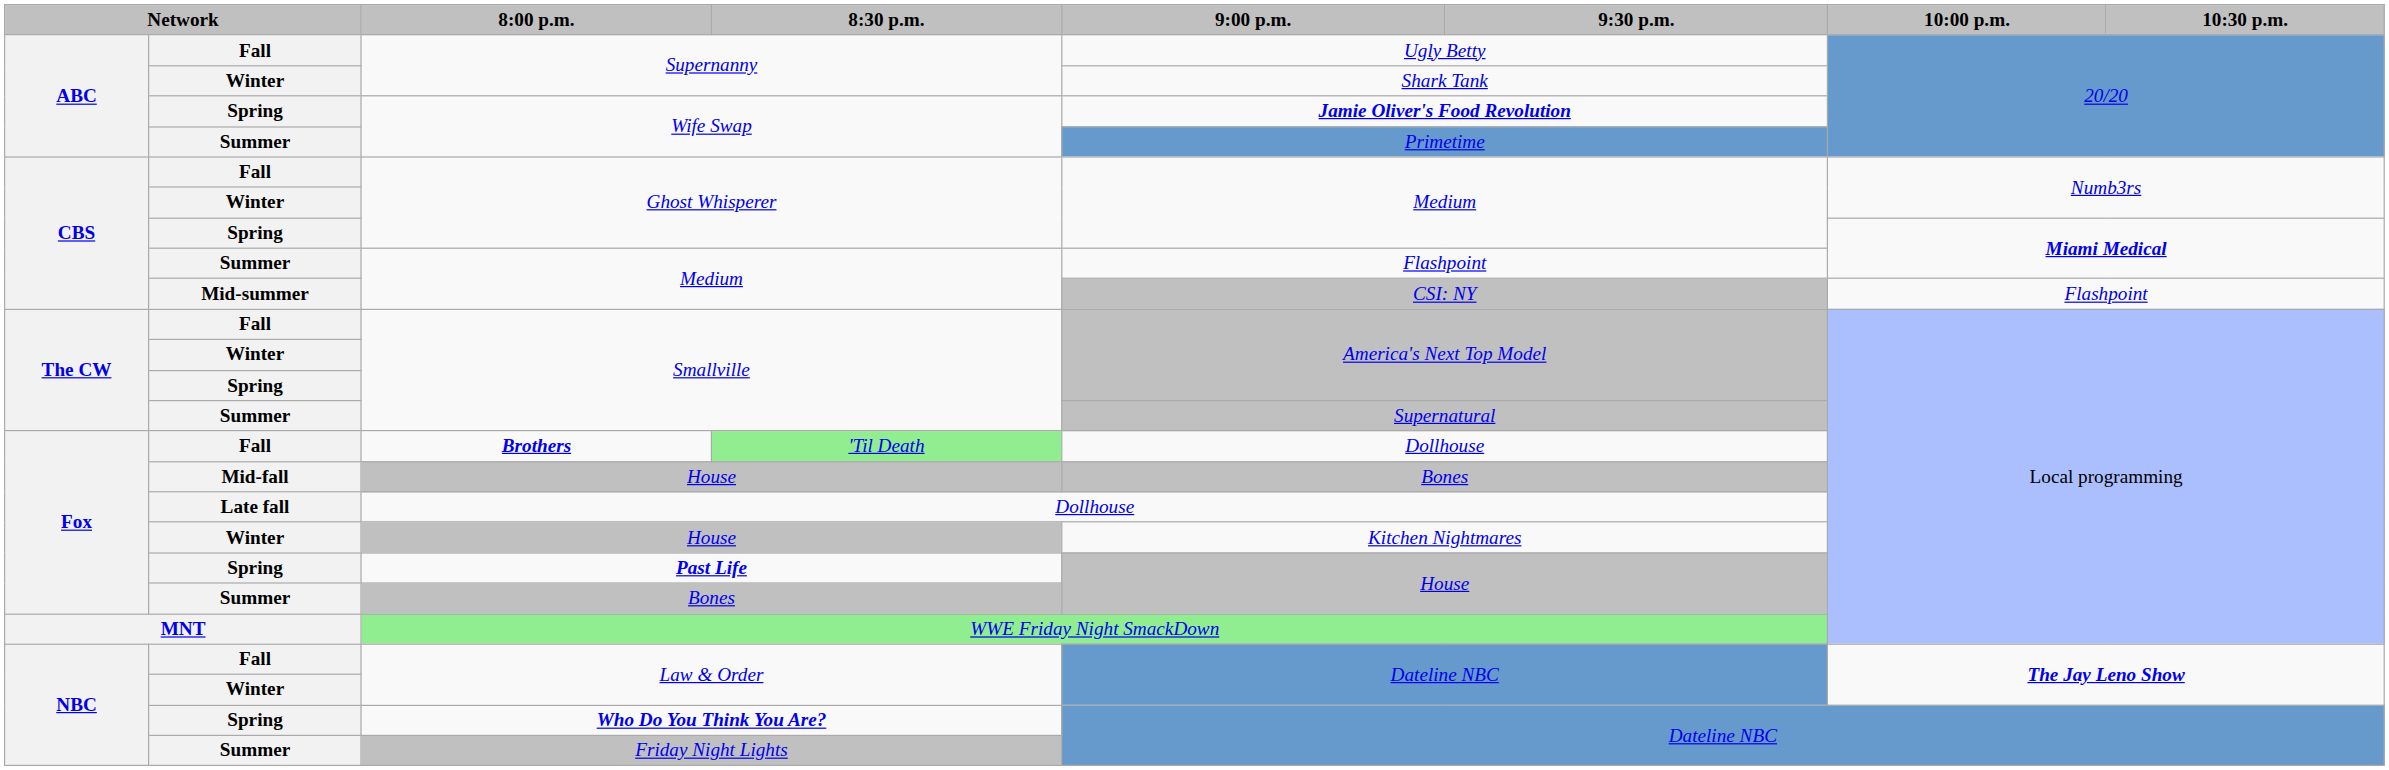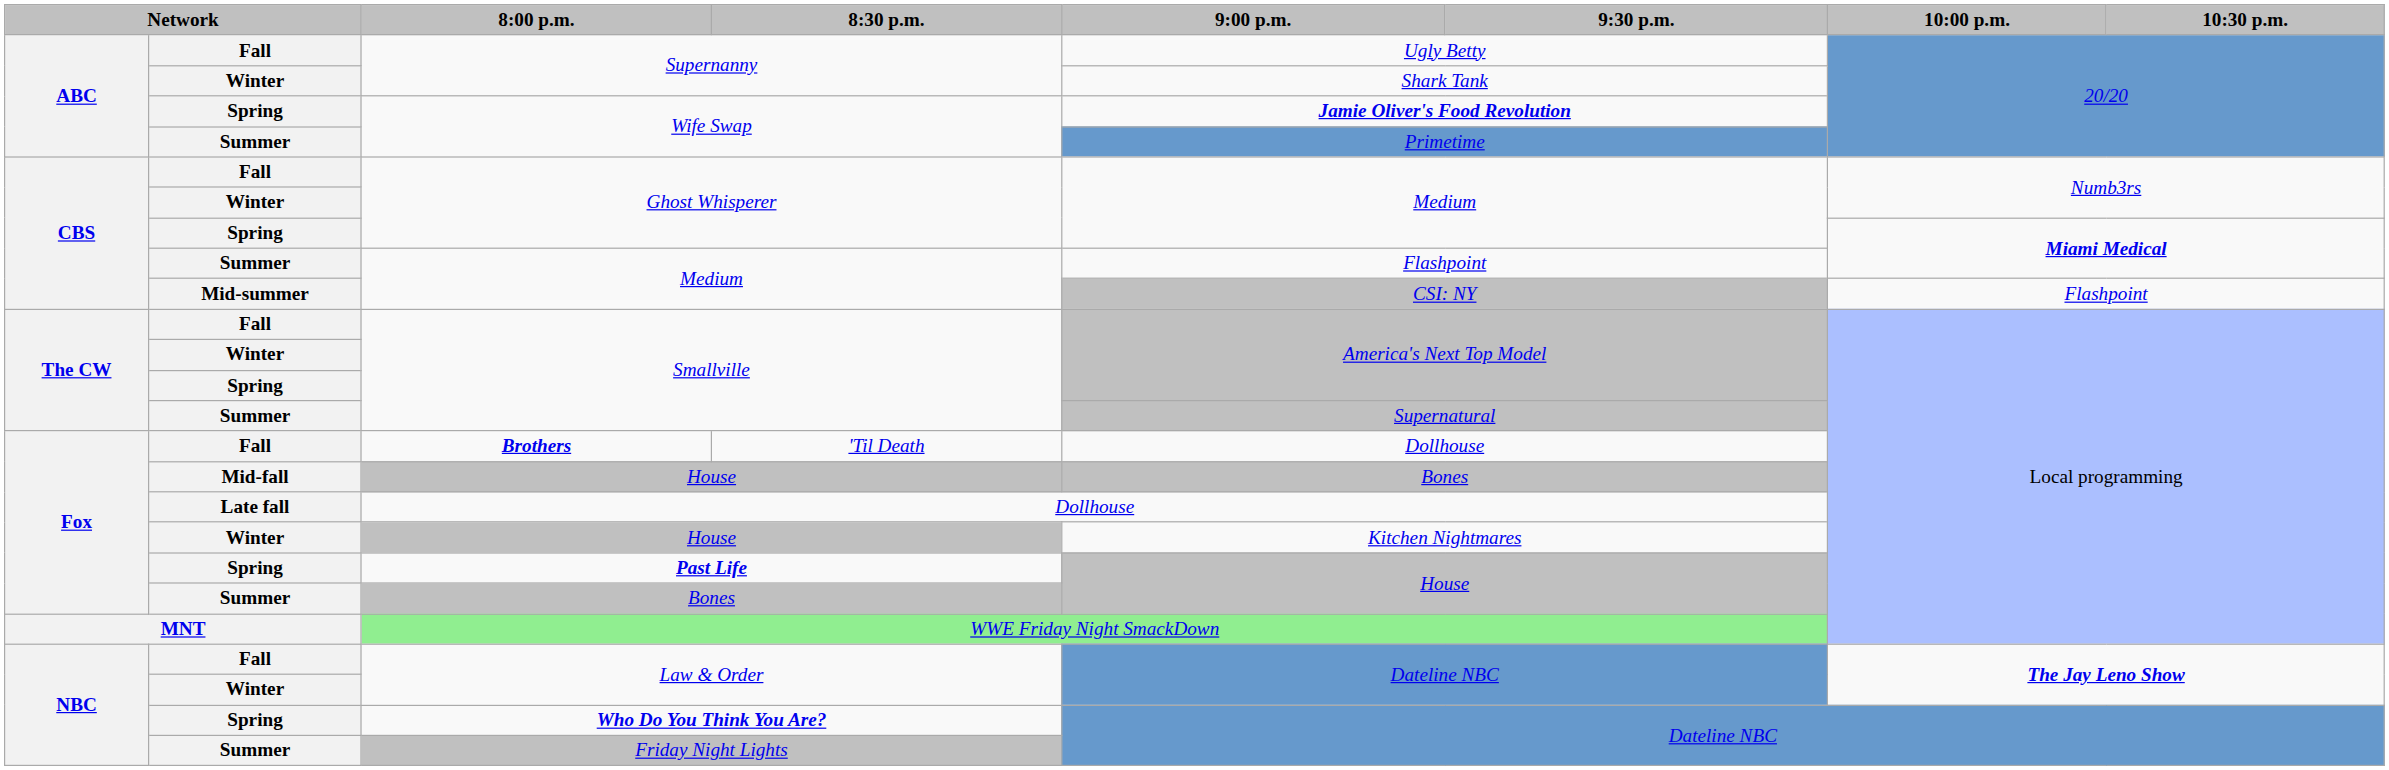(886, 446) lightgreen background -> (886, 446) no background
